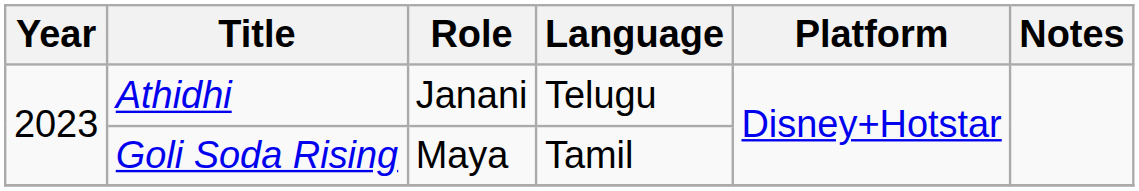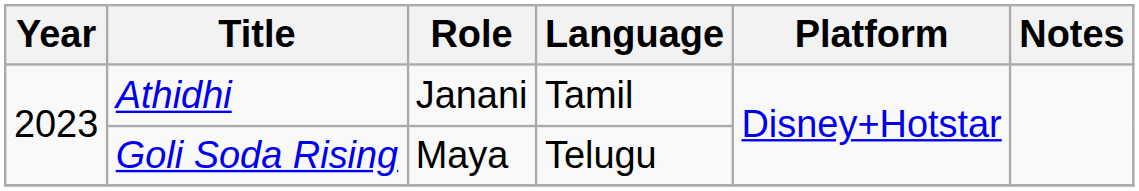(601, 94) Telugu -> (589, 94) Tamil
(589, 154) Tamil -> (601, 154) Telugu
